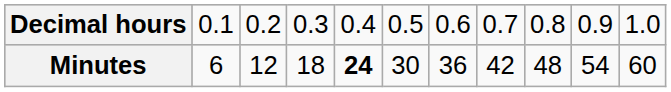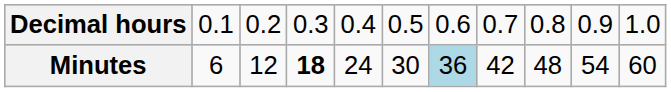(311, 65) normal -> (311, 65) bold
(358, 65) bold -> (358, 65) normal
(453, 65) no background -> (453, 65) lightblue background
